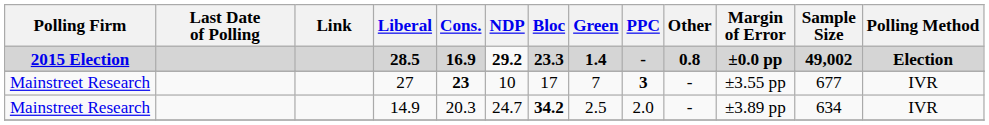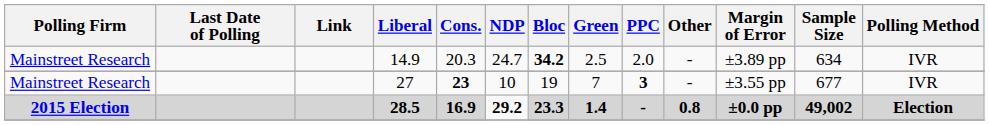rows swapped: (405, 108) <-> (405, 59)
(549, 83) 17 -> (549, 83) 19
